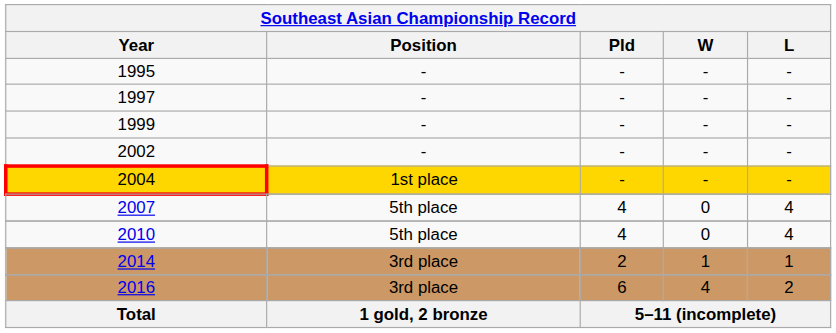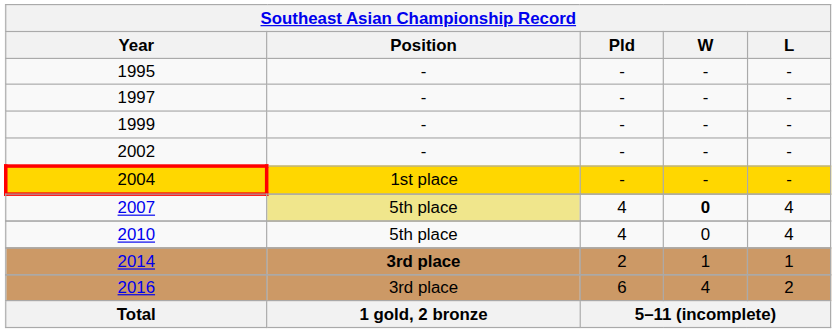(424, 208) no background -> (424, 208) khaki background
(705, 208) normal -> (705, 208) bold
(424, 261) normal -> (424, 261) bold
